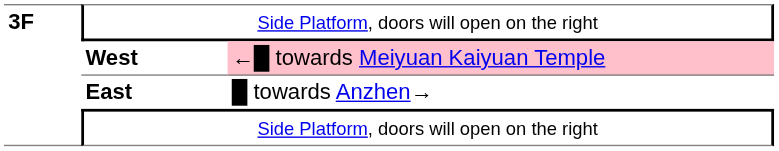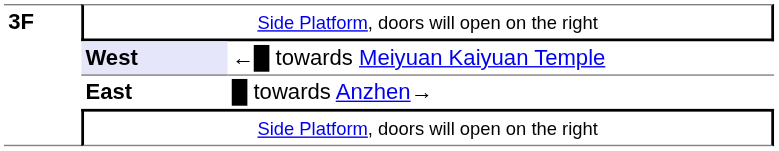(112, 57) no background -> (112, 57) lavender background
(419, 57) pink background -> (419, 57) no background
